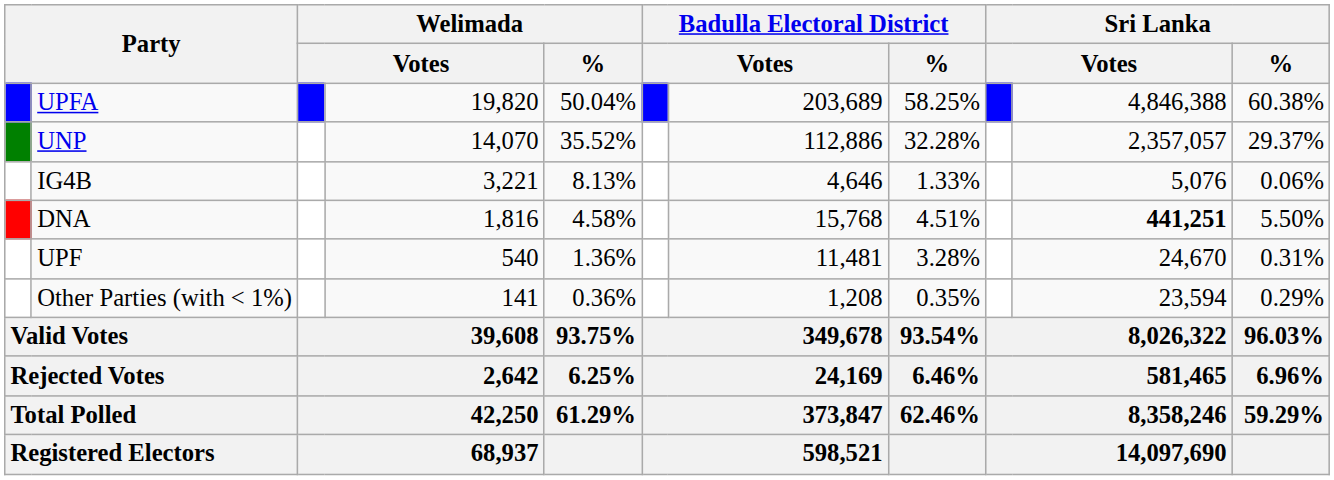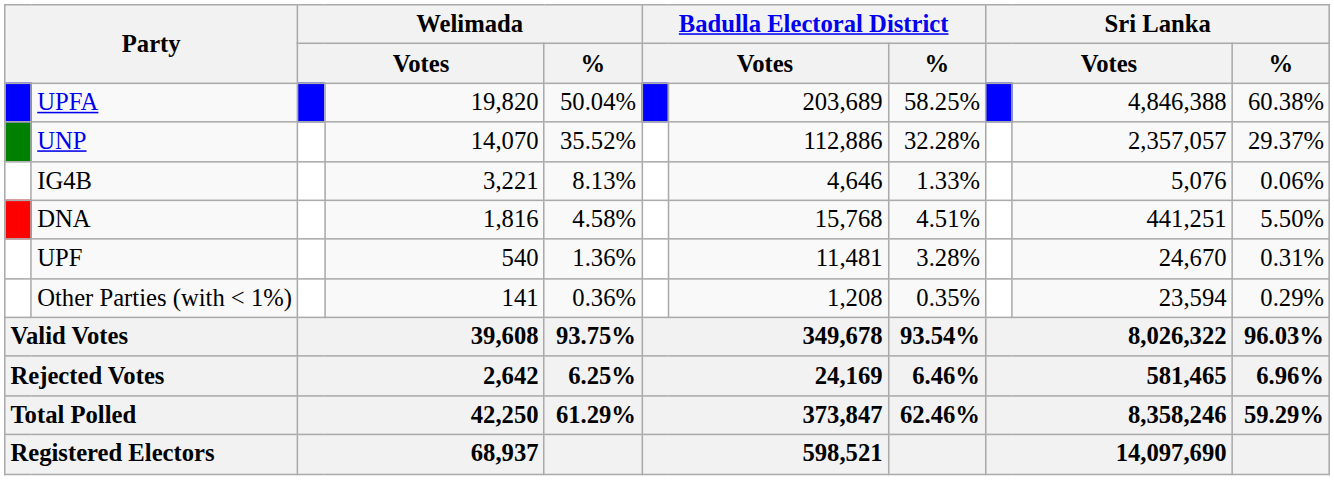(1187, 219) bold -> (1187, 219) normal
